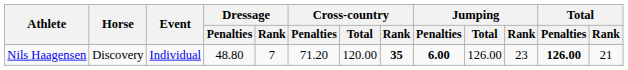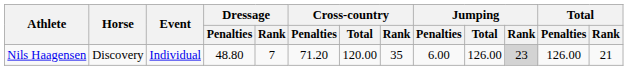(397, 55) bold -> (397, 55) normal
(439, 55) bold -> (439, 55) normal
(521, 55) no background -> (521, 55) lightgrey background
(564, 55) bold -> (564, 55) normal
